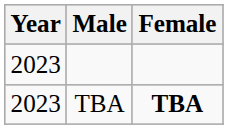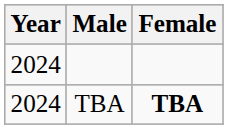(36, 64) 2023 -> (36, 64) 2024
(36, 104) 2023 -> (36, 104) 2024
